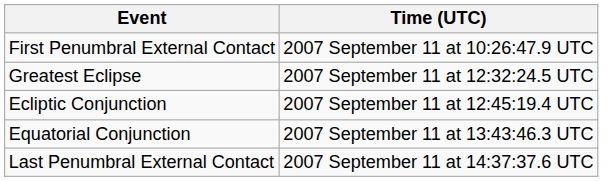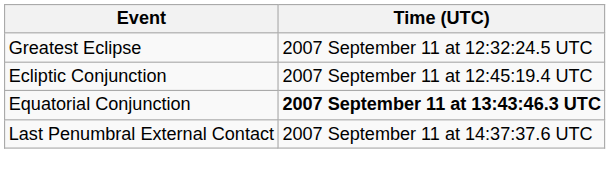- row: (142, 47)
(438, 133) normal -> (442, 104) bold
